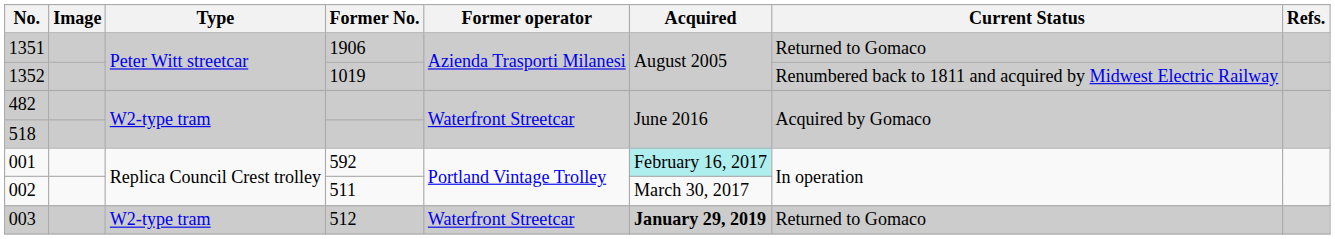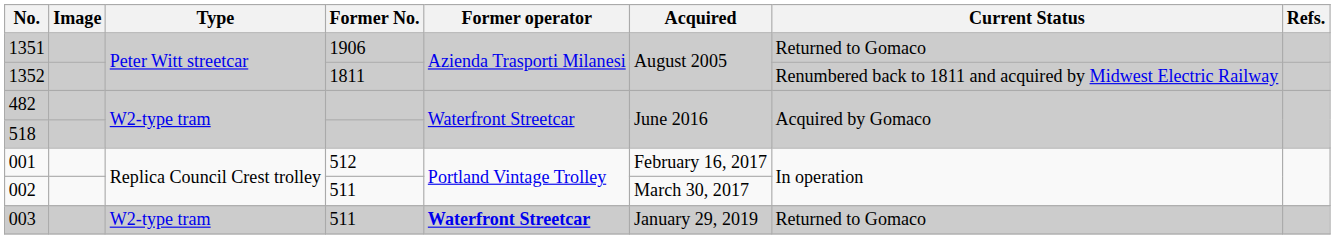(348, 76) 1019 -> (347, 76) 1811
(343, 162) 592 -> (343, 162) 512
(701, 162) paleturquoise background -> (701, 162) no background
(343, 219) 512 -> (343, 219) 511
(501, 219) normal -> (509, 219) bold
(700, 219) bold -> (696, 219) normal
